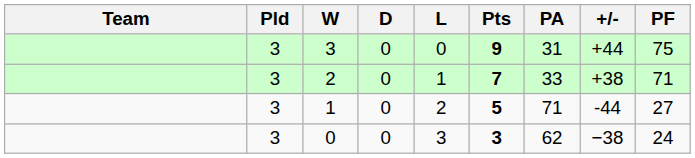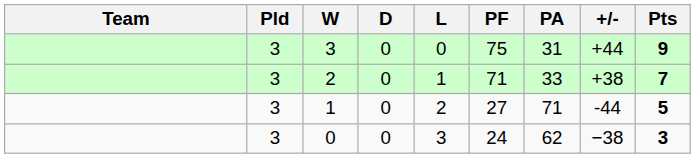columns swapped: (663, 19) <-> (497, 19)
